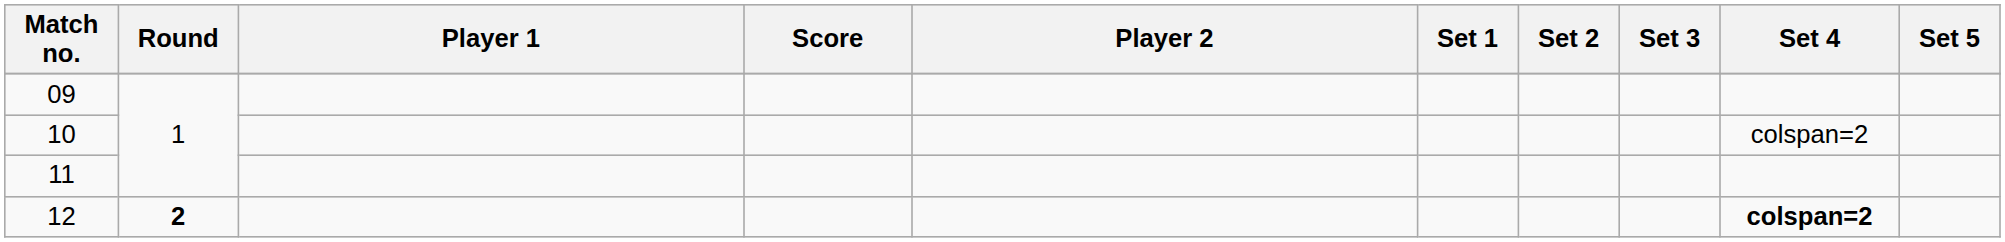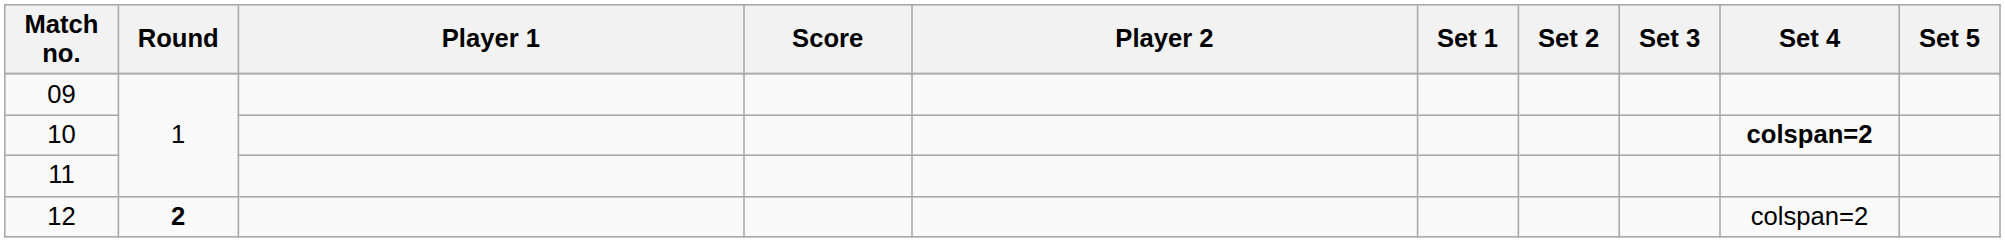(1810, 134) normal -> (1810, 134) bold
(1810, 216) bold -> (1810, 216) normal
